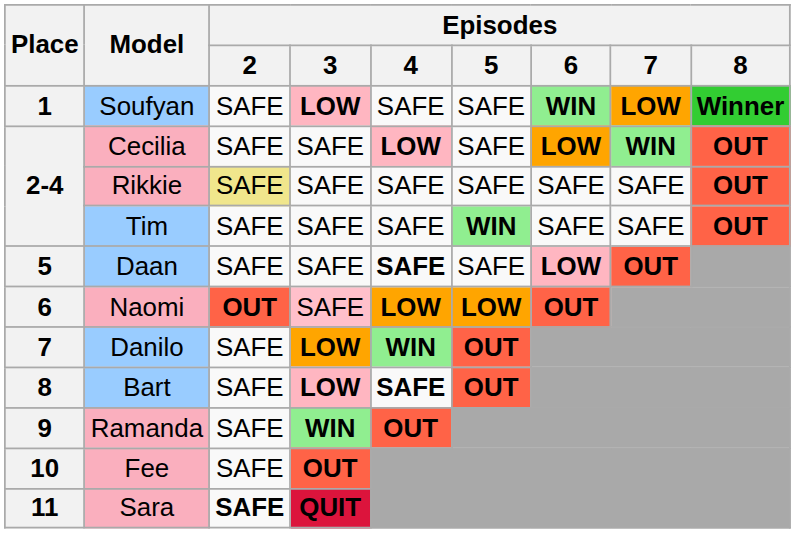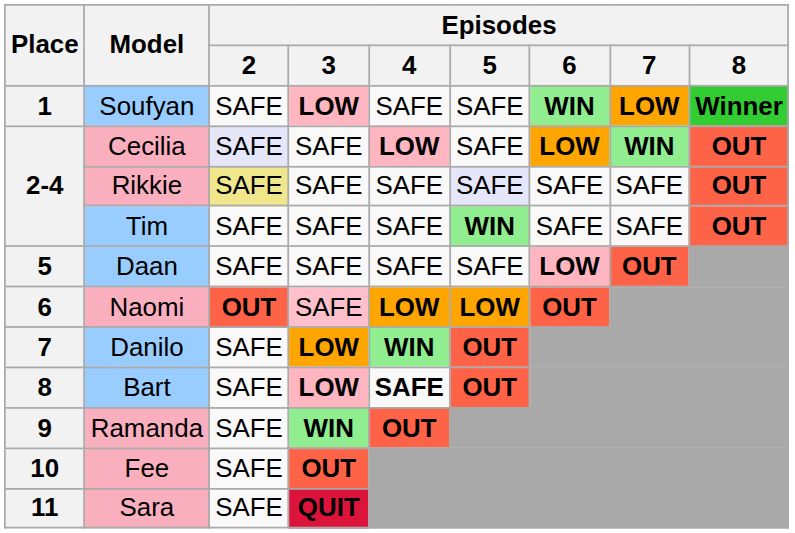(250, 146) no background -> (249, 146) lavender background
(491, 186) no background -> (490, 186) lavender background
(411, 266) bold -> (409, 266) normal
(250, 508) bold -> (249, 508) normal
